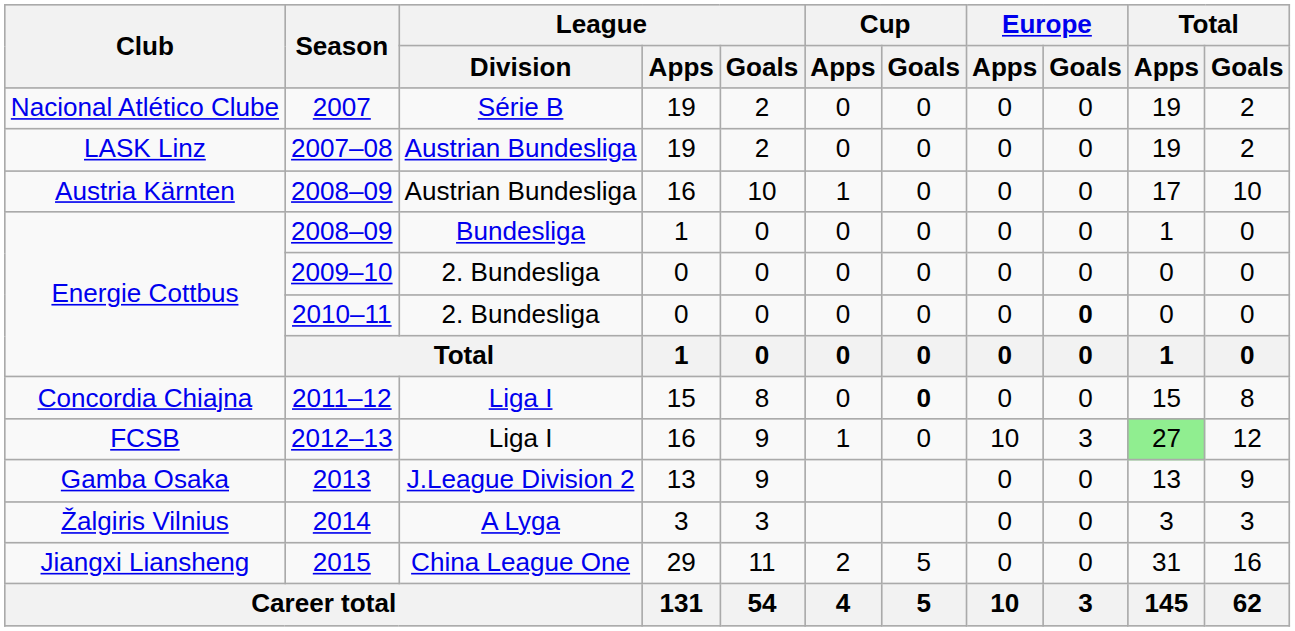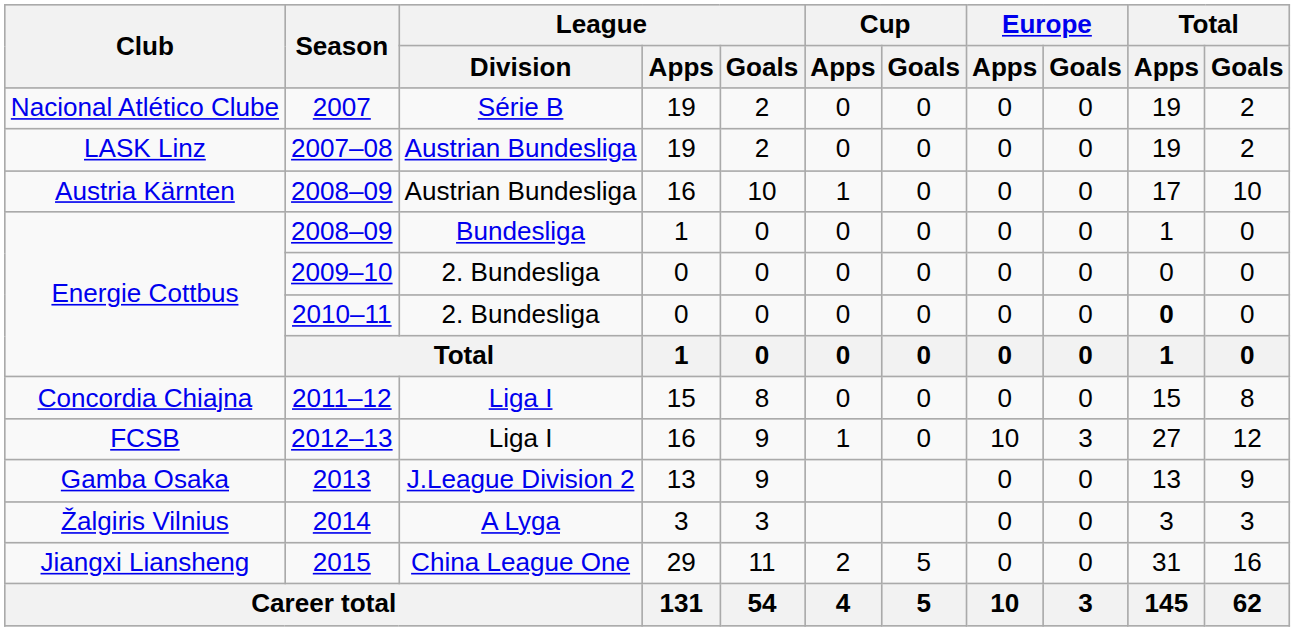(1086, 314) bold -> (1086, 314) normal
(1166, 314) normal -> (1166, 314) bold
(924, 397) bold -> (924, 397) normal
(1166, 438) lightgreen background -> (1166, 438) no background
